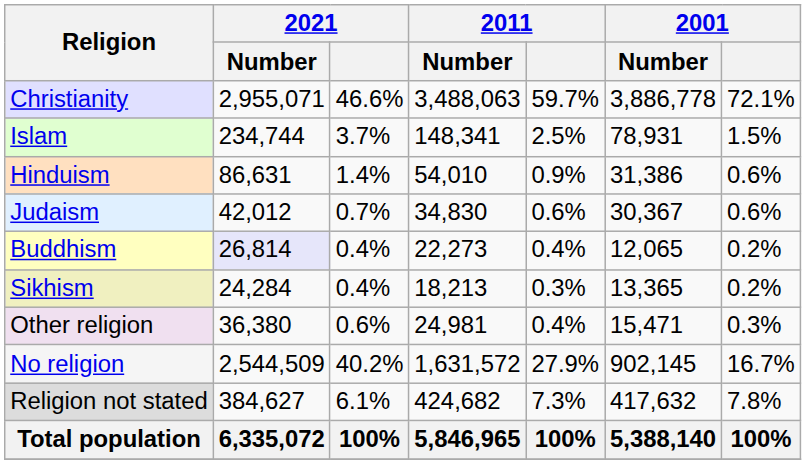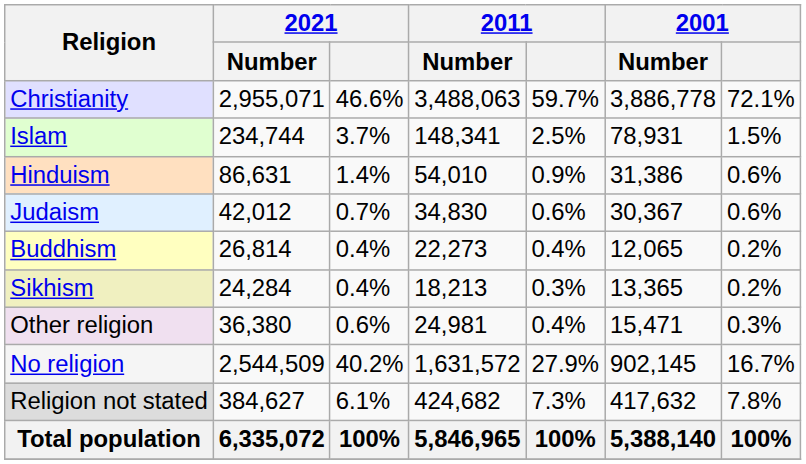(255, 250) lavender background -> (255, 250) no background
